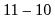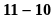(27, 10) normal -> (27, 10) bold
